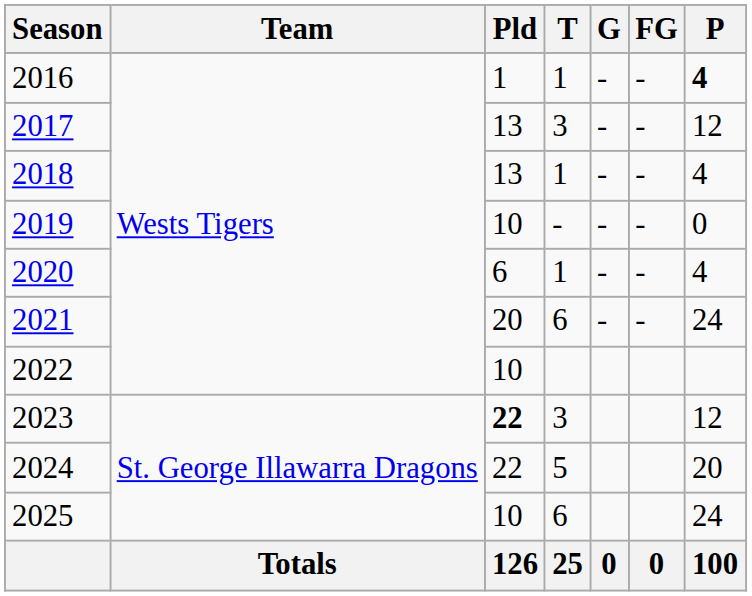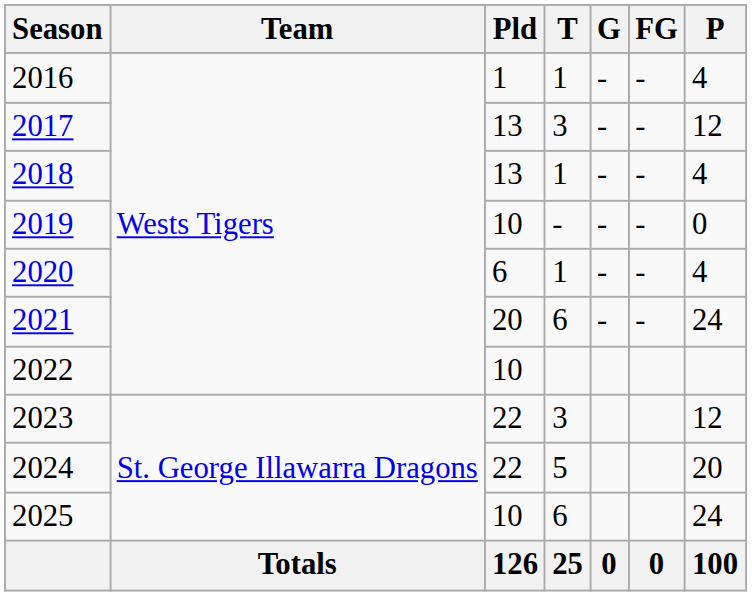(700, 77) bold -> (700, 77) normal
(507, 418) bold -> (507, 418) normal
